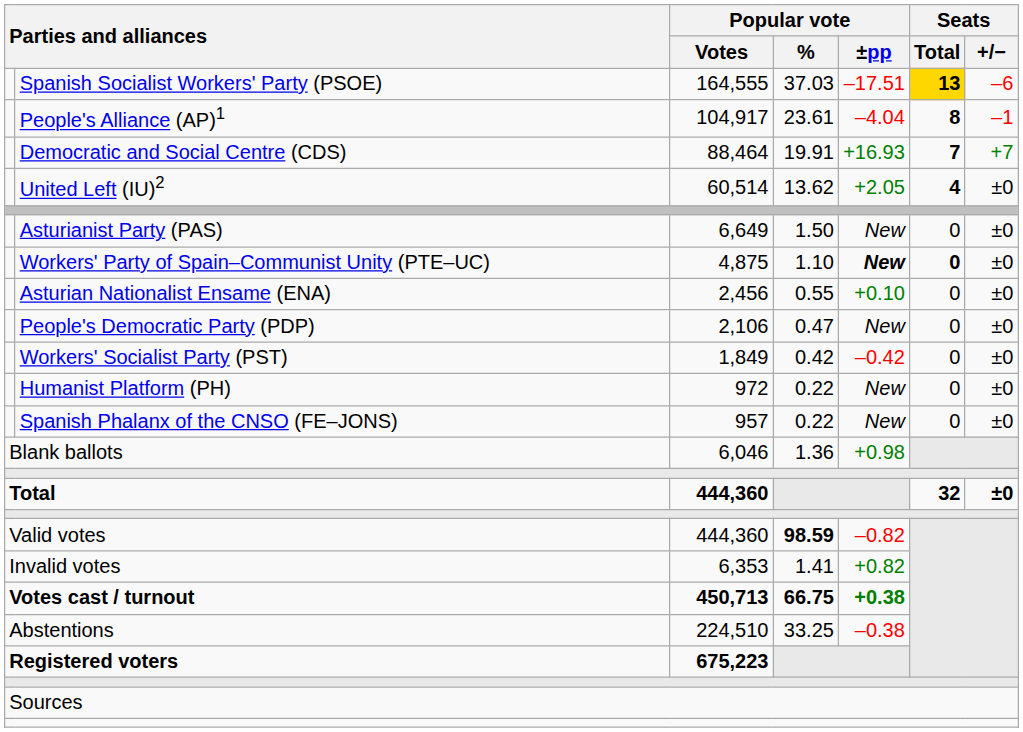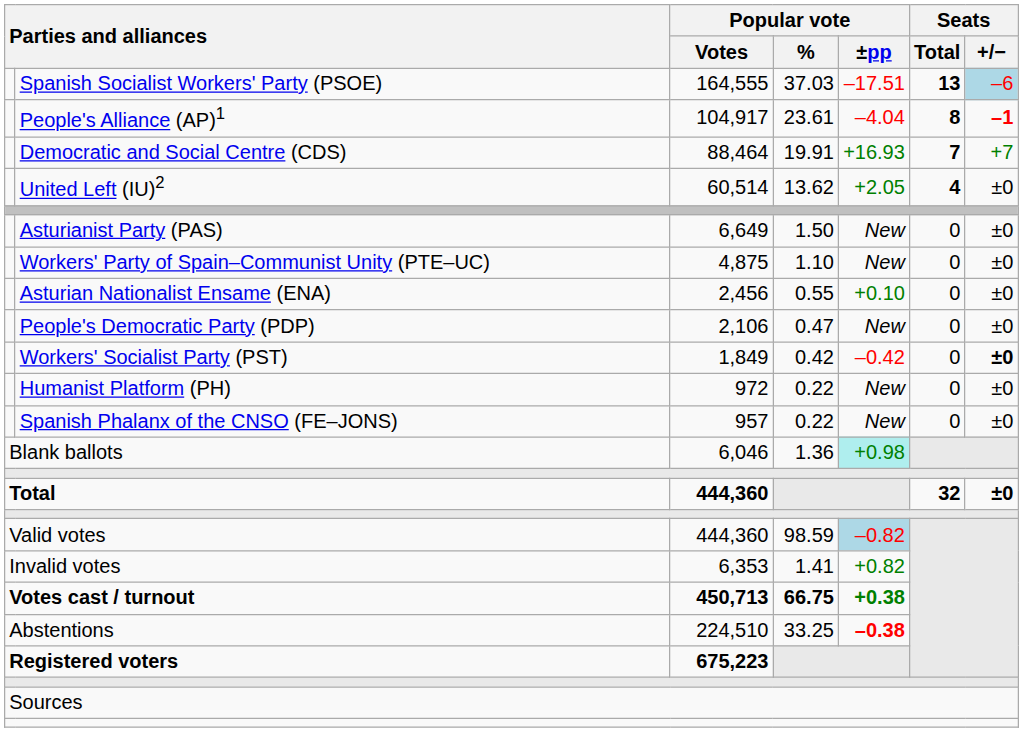(949, 83) gold background -> (949, 83) no background
(1002, 83) no background -> (1002, 83) lightblue background
(1002, 118) normal -> (1002, 118) bold
(884, 262) bold -> (885, 262) normal
(955, 262) bold -> (955, 262) normal
(1002, 357) normal -> (1002, 357) bold
(880, 452) no background -> (880, 452) paleturquoise background
(809, 534) bold -> (809, 534) normal
(880, 534) no background -> (880, 534) lightblue background
(880, 629) normal -> (880, 629) bold
